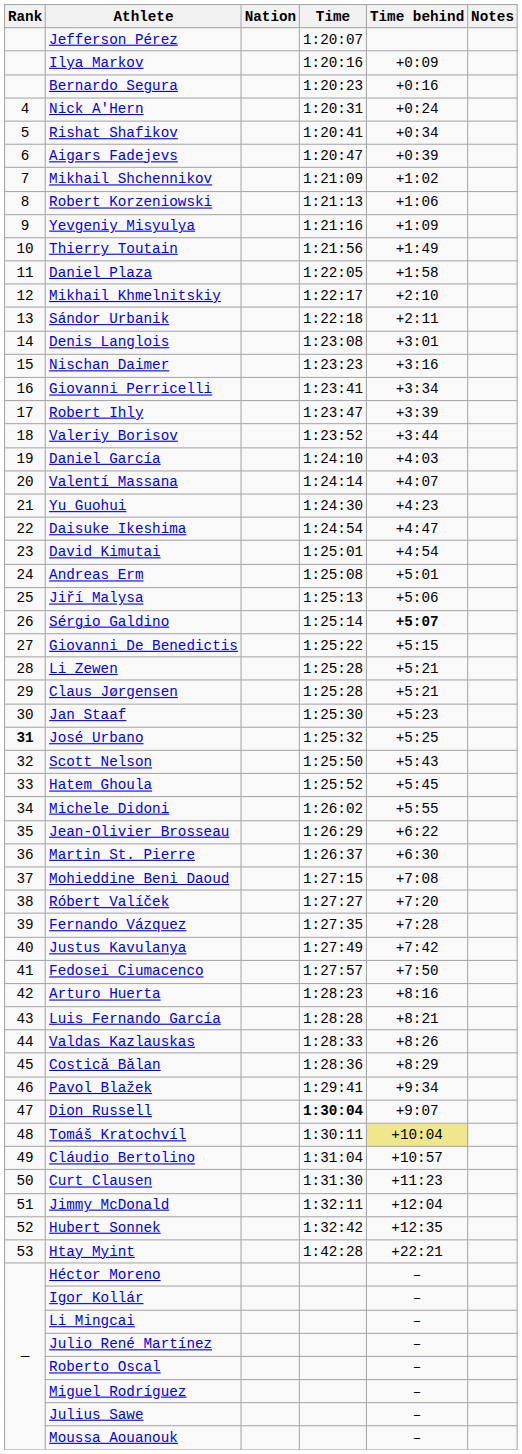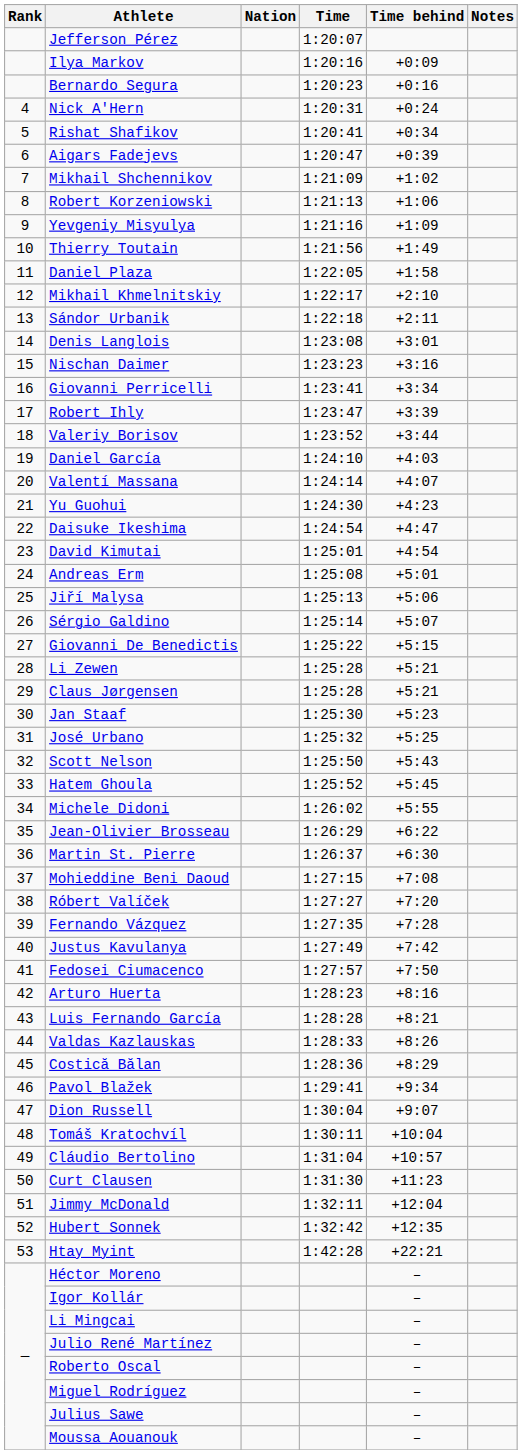(417, 622) bold -> (417, 622) normal
(25, 739) bold -> (25, 739) normal
(333, 1112) bold -> (333, 1112) normal
(417, 1135) khaki background -> (417, 1135) no background
